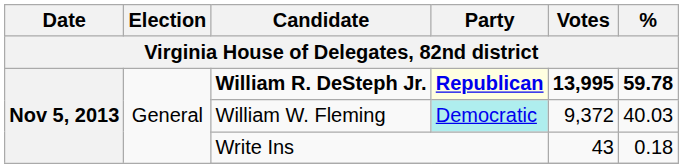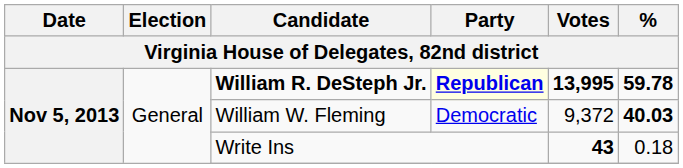(486, 115) paleturquoise background -> (486, 115) no background
(648, 115) normal -> (648, 115) bold
(603, 147) normal -> (603, 147) bold
